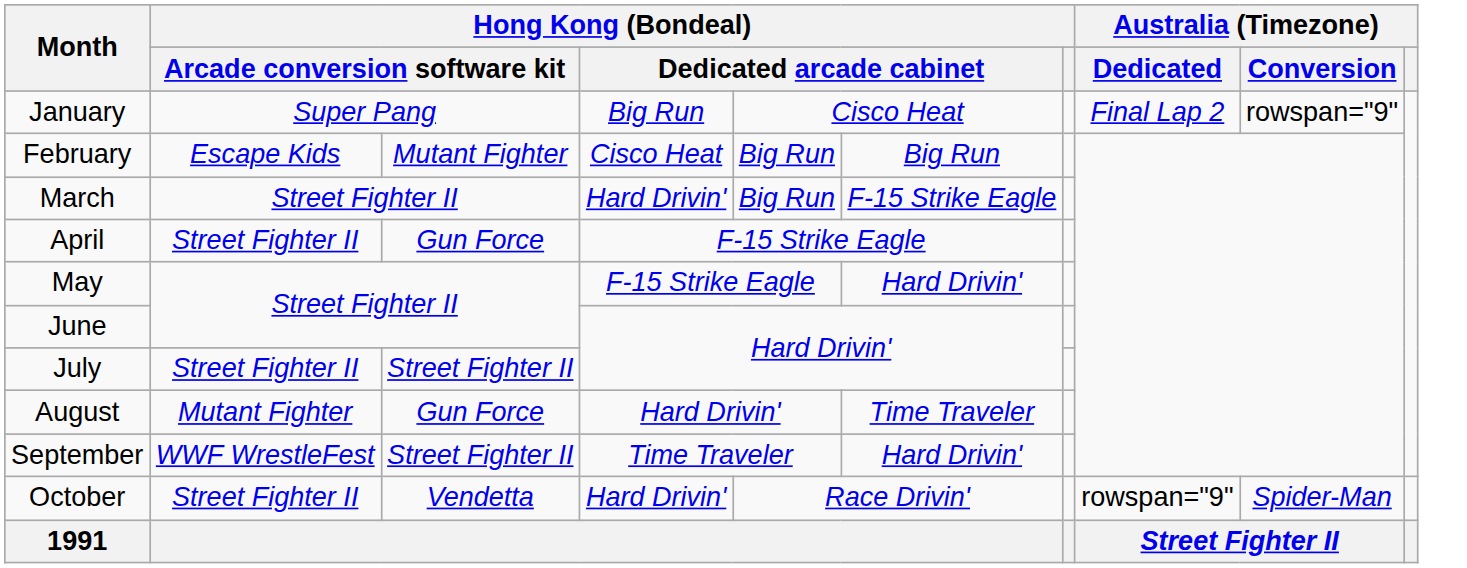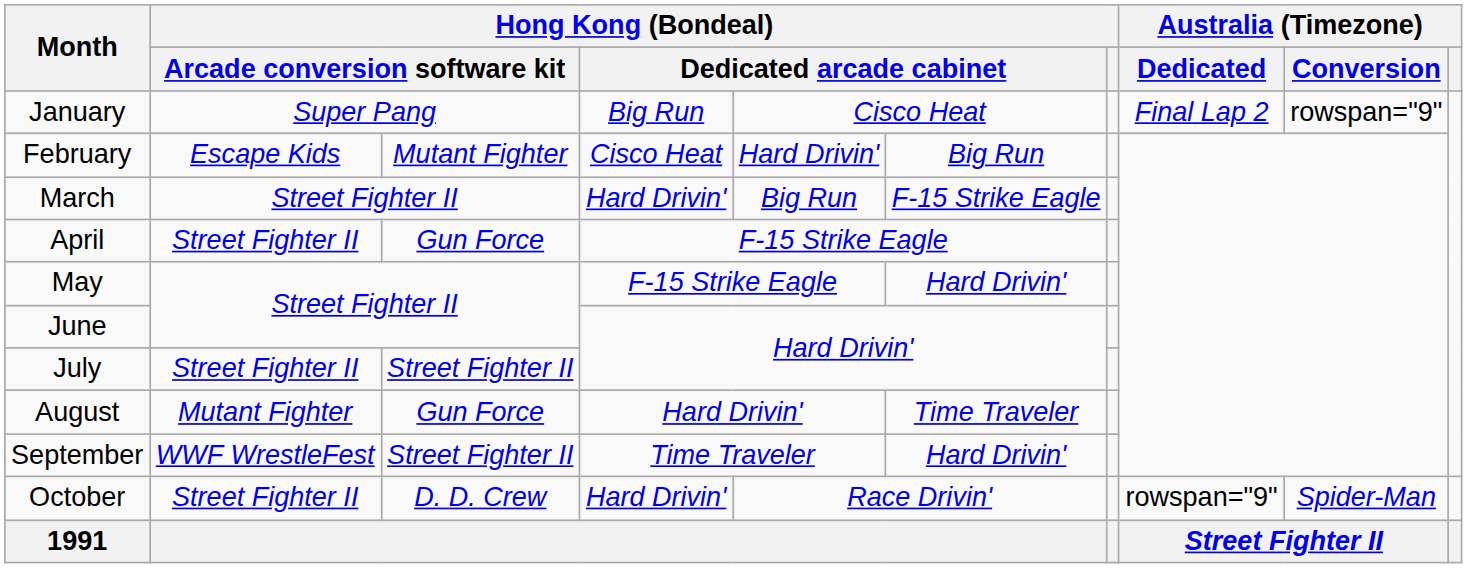(787, 154) Big Run -> (809, 154) Hard Drivin'
(480, 497) Vendetta -> (480, 497) D. D. Crew
